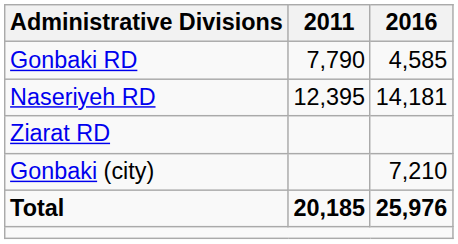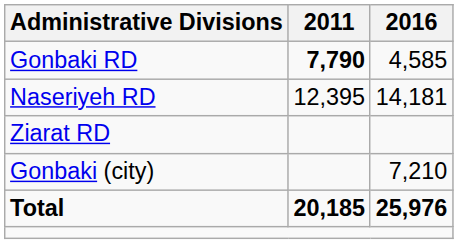(336, 60) normal -> (336, 60) bold
